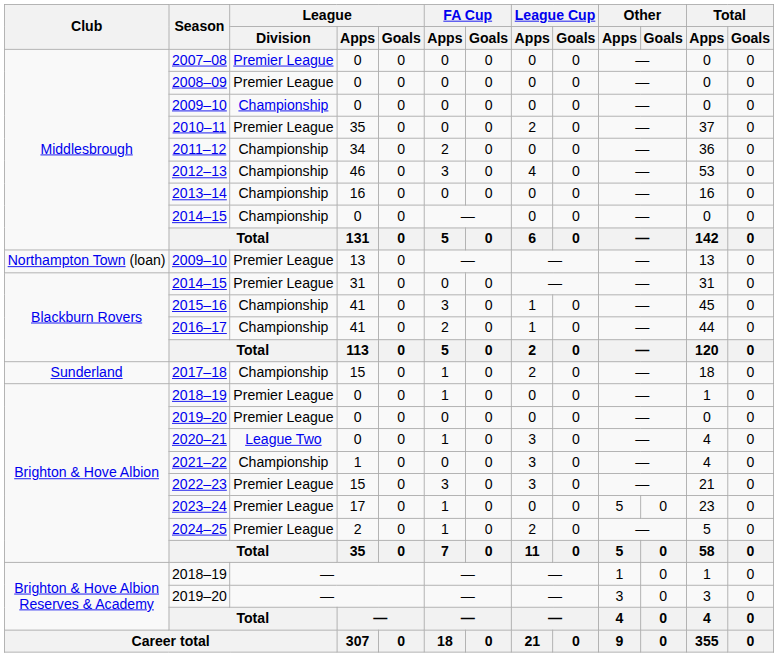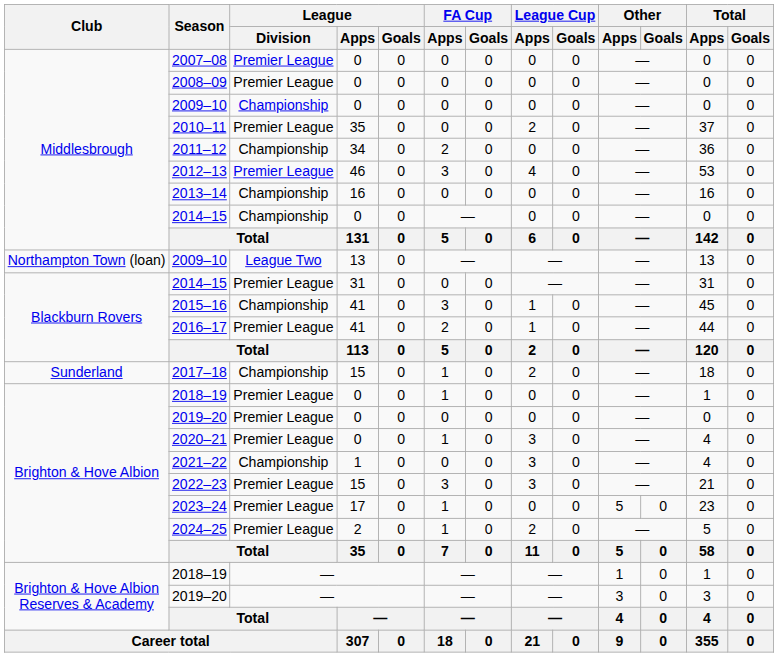(283, 171) Championship -> (283, 171) Premier League
(283, 261) Premier League -> (283, 261) League Two
(283, 328) Championship -> (283, 328) Premier League
(283, 439) League Two -> (283, 439) Premier League
